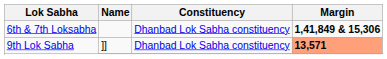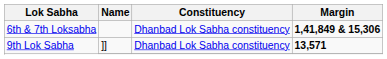(310, 45) lightsalmon background -> (310, 45) no background
